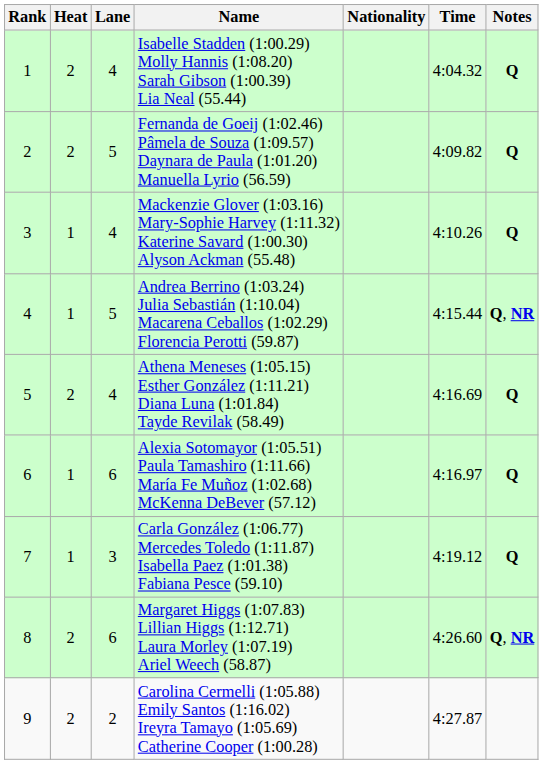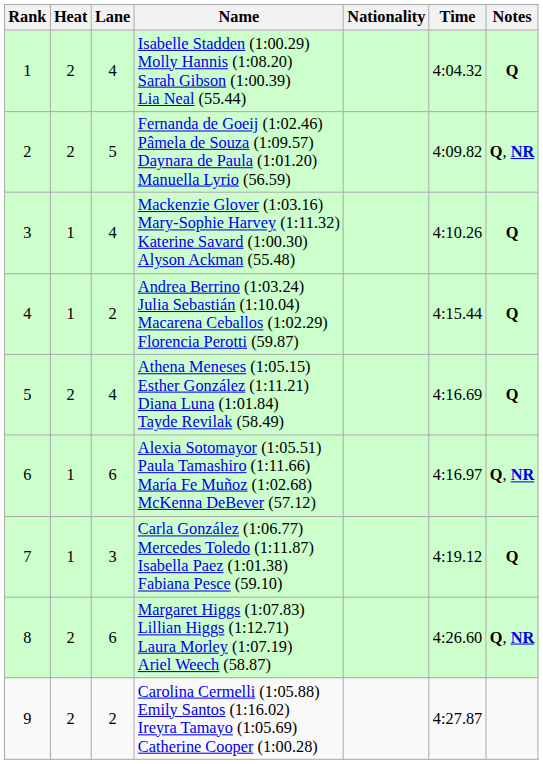(512, 151) Q -> (512, 151) Q, NR
(113, 313) 5 -> (113, 313) 2
(512, 313) Q, NR -> (512, 313) Q
(512, 475) Q -> (512, 475) Q, NR
